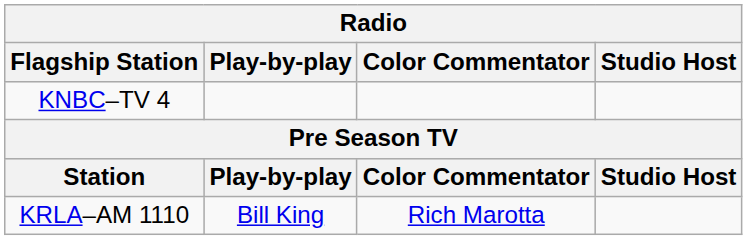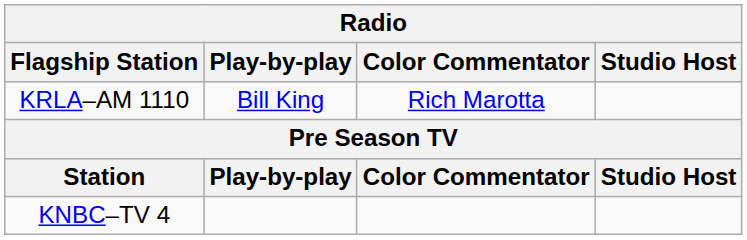rows swapped: (104, 215) <-> (104, 100)
